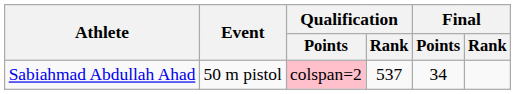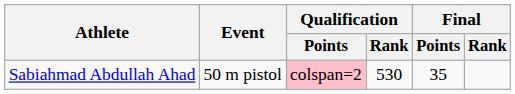(389, 75) 537 -> (389, 75) 530
(438, 75) 34 -> (438, 75) 35
